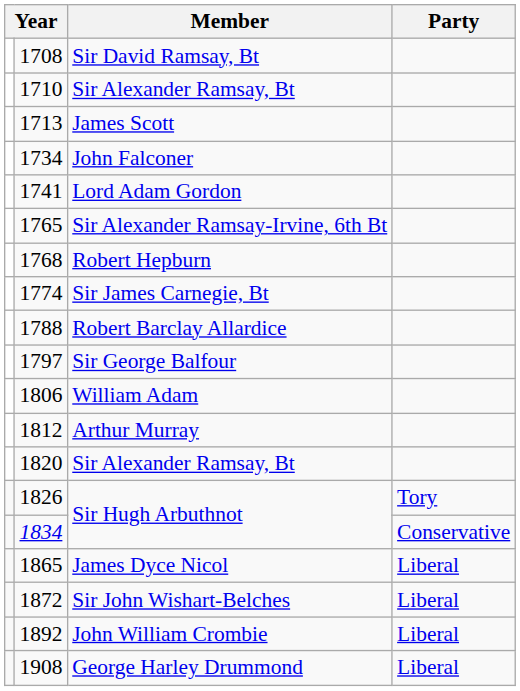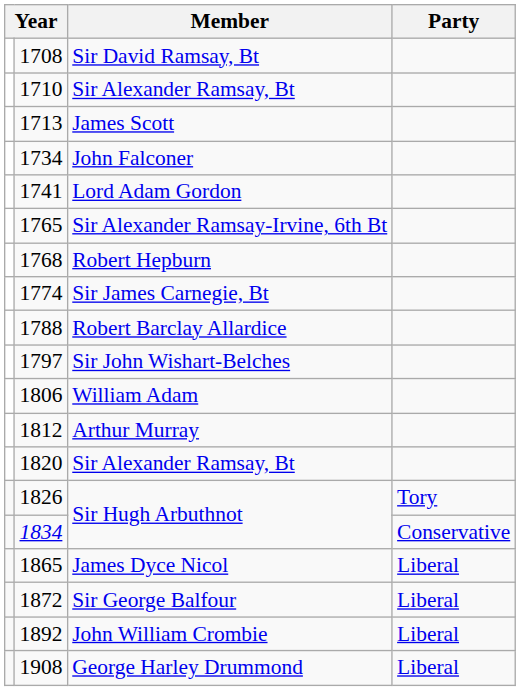(154, 361) Sir George Balfour -> (181, 361) Sir John Wishart-Belches
(181, 599) Sir John Wishart-Belches -> (154, 599) Sir George Balfour
